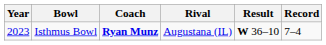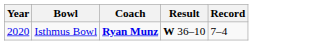- column: (198, 13)
(18, 31) 2023 -> (18, 31) 2020
